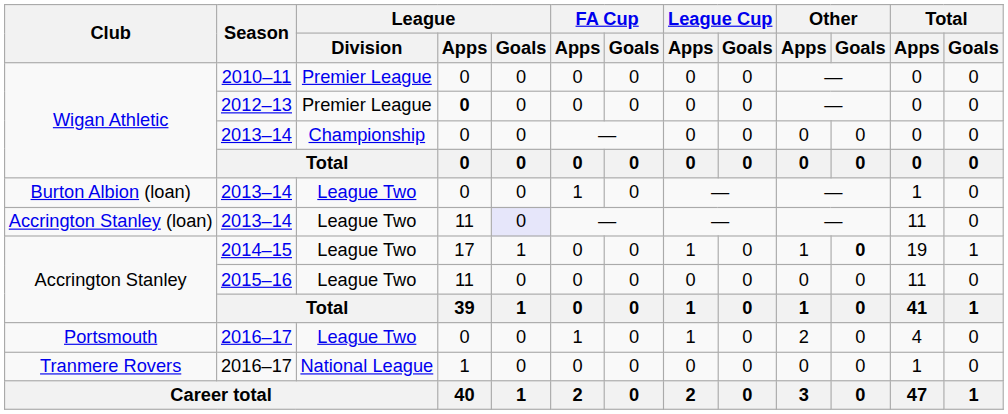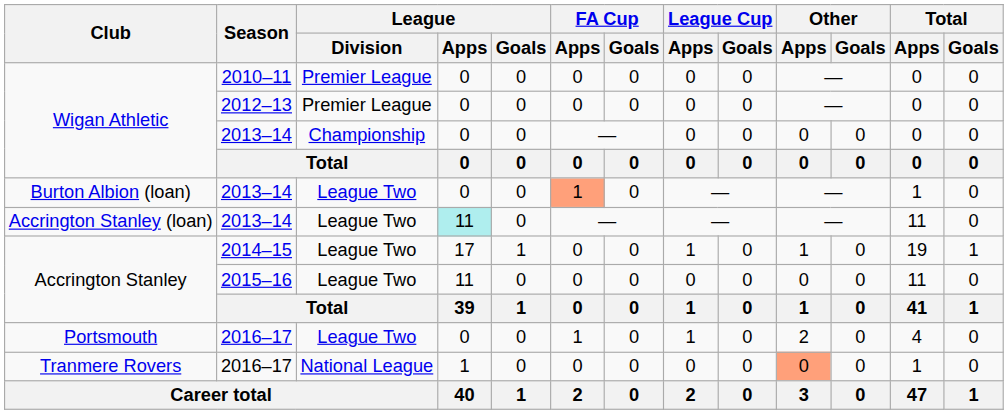(464, 105) bold -> (464, 105) normal
(578, 192) no background -> (578, 192) lightsalmon background
(464, 221) no background -> (464, 221) paleturquoise background
(521, 221) lavender background -> (521, 221) no background
(860, 250) bold -> (860, 250) normal
(804, 366) no background -> (804, 366) lightsalmon background
